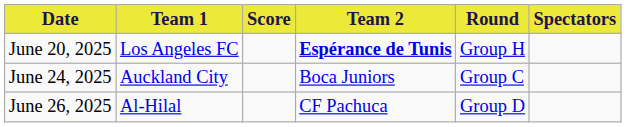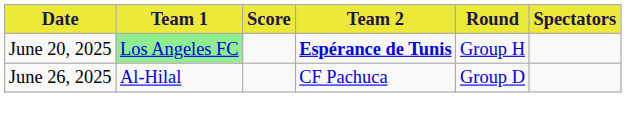(179, 48) no background -> (179, 48) lightgreen background
- row: (60, 77)
